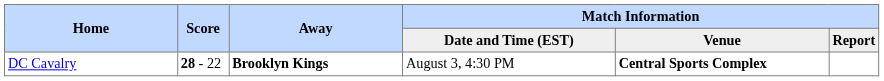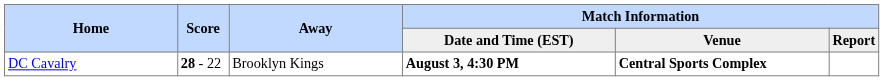(280, 63) bold -> (278, 63) normal
(460, 63) normal -> (462, 63) bold
